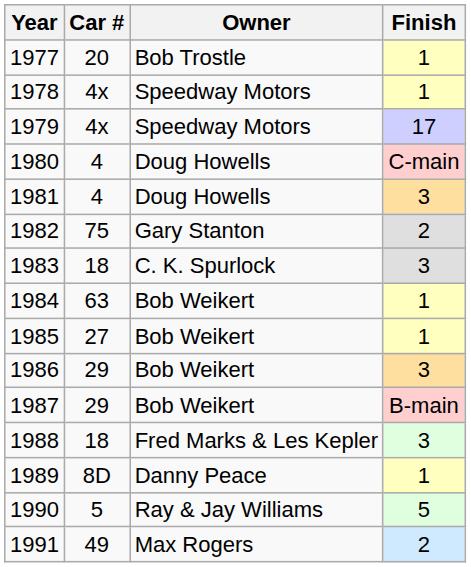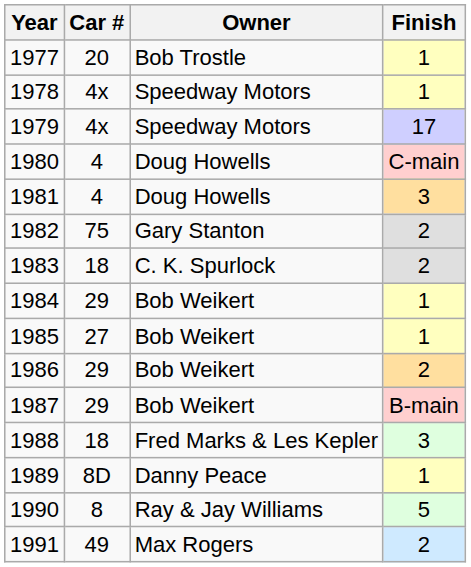(424, 266) 3 -> (424, 266) 2
(97, 301) 63 -> (97, 301) 29
(424, 371) 3 -> (424, 371) 2
(97, 510) 5 -> (97, 510) 8
